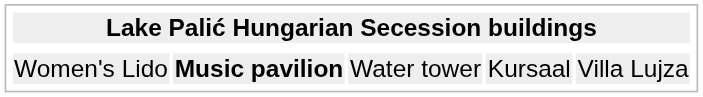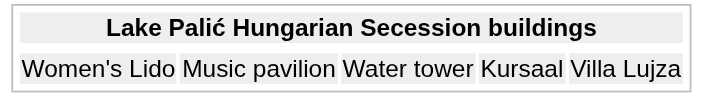(259, 69) bold -> (259, 69) normal
